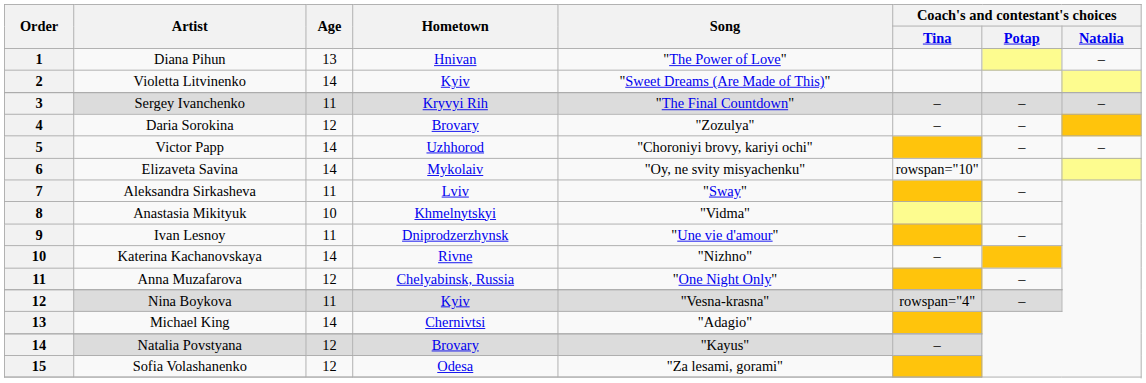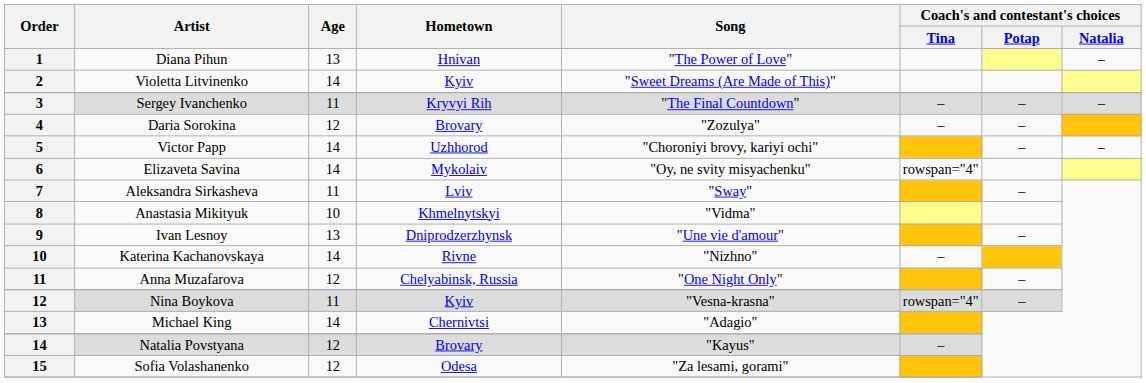(937, 169) rowspan="10" -> (941, 169) rowspan="4"
(329, 235) 11 -> (333, 235) 13
